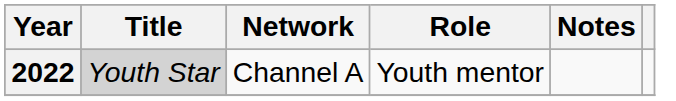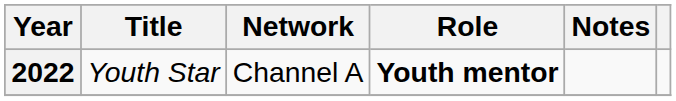(154, 71) lightgrey background -> (154, 71) no background
(460, 71) normal -> (468, 71) bold
